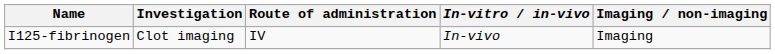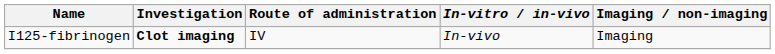(185, 38) normal -> (185, 38) bold
